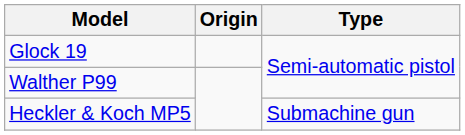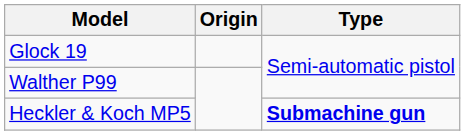(341, 113) normal -> (346, 113) bold
